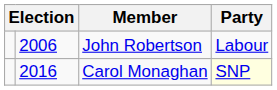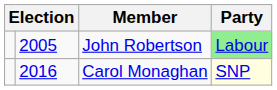(38, 44) 2006 -> (38, 44) 2005
(242, 44) no background -> (242, 44) lightgreen background
